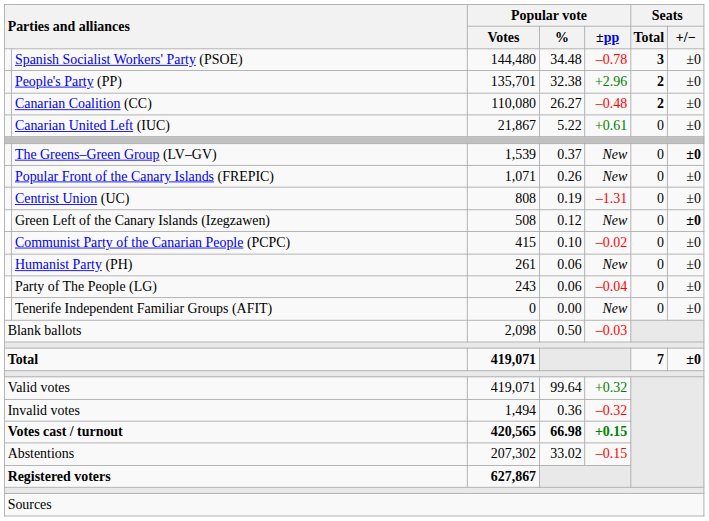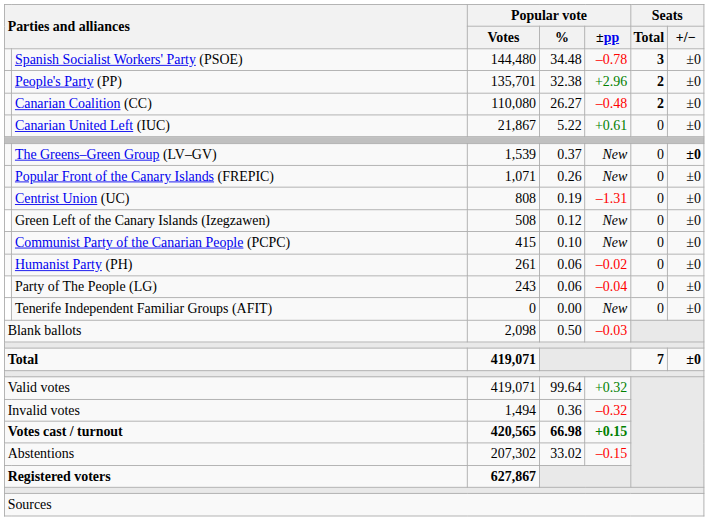(694, 220) bold -> (694, 220) normal
(612, 242) –0.02 -> (615, 242) New
(615, 264) New -> (612, 264) –0.02
